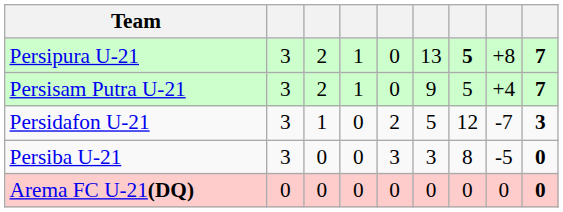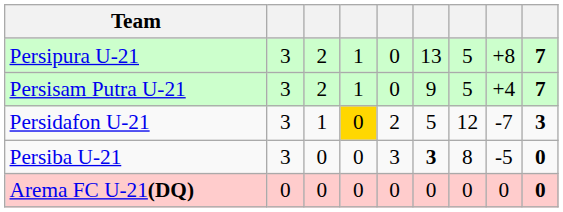(467, 55) bold -> (467, 55) normal
(358, 122) no background -> (358, 122) gold background
(431, 156) normal -> (431, 156) bold
